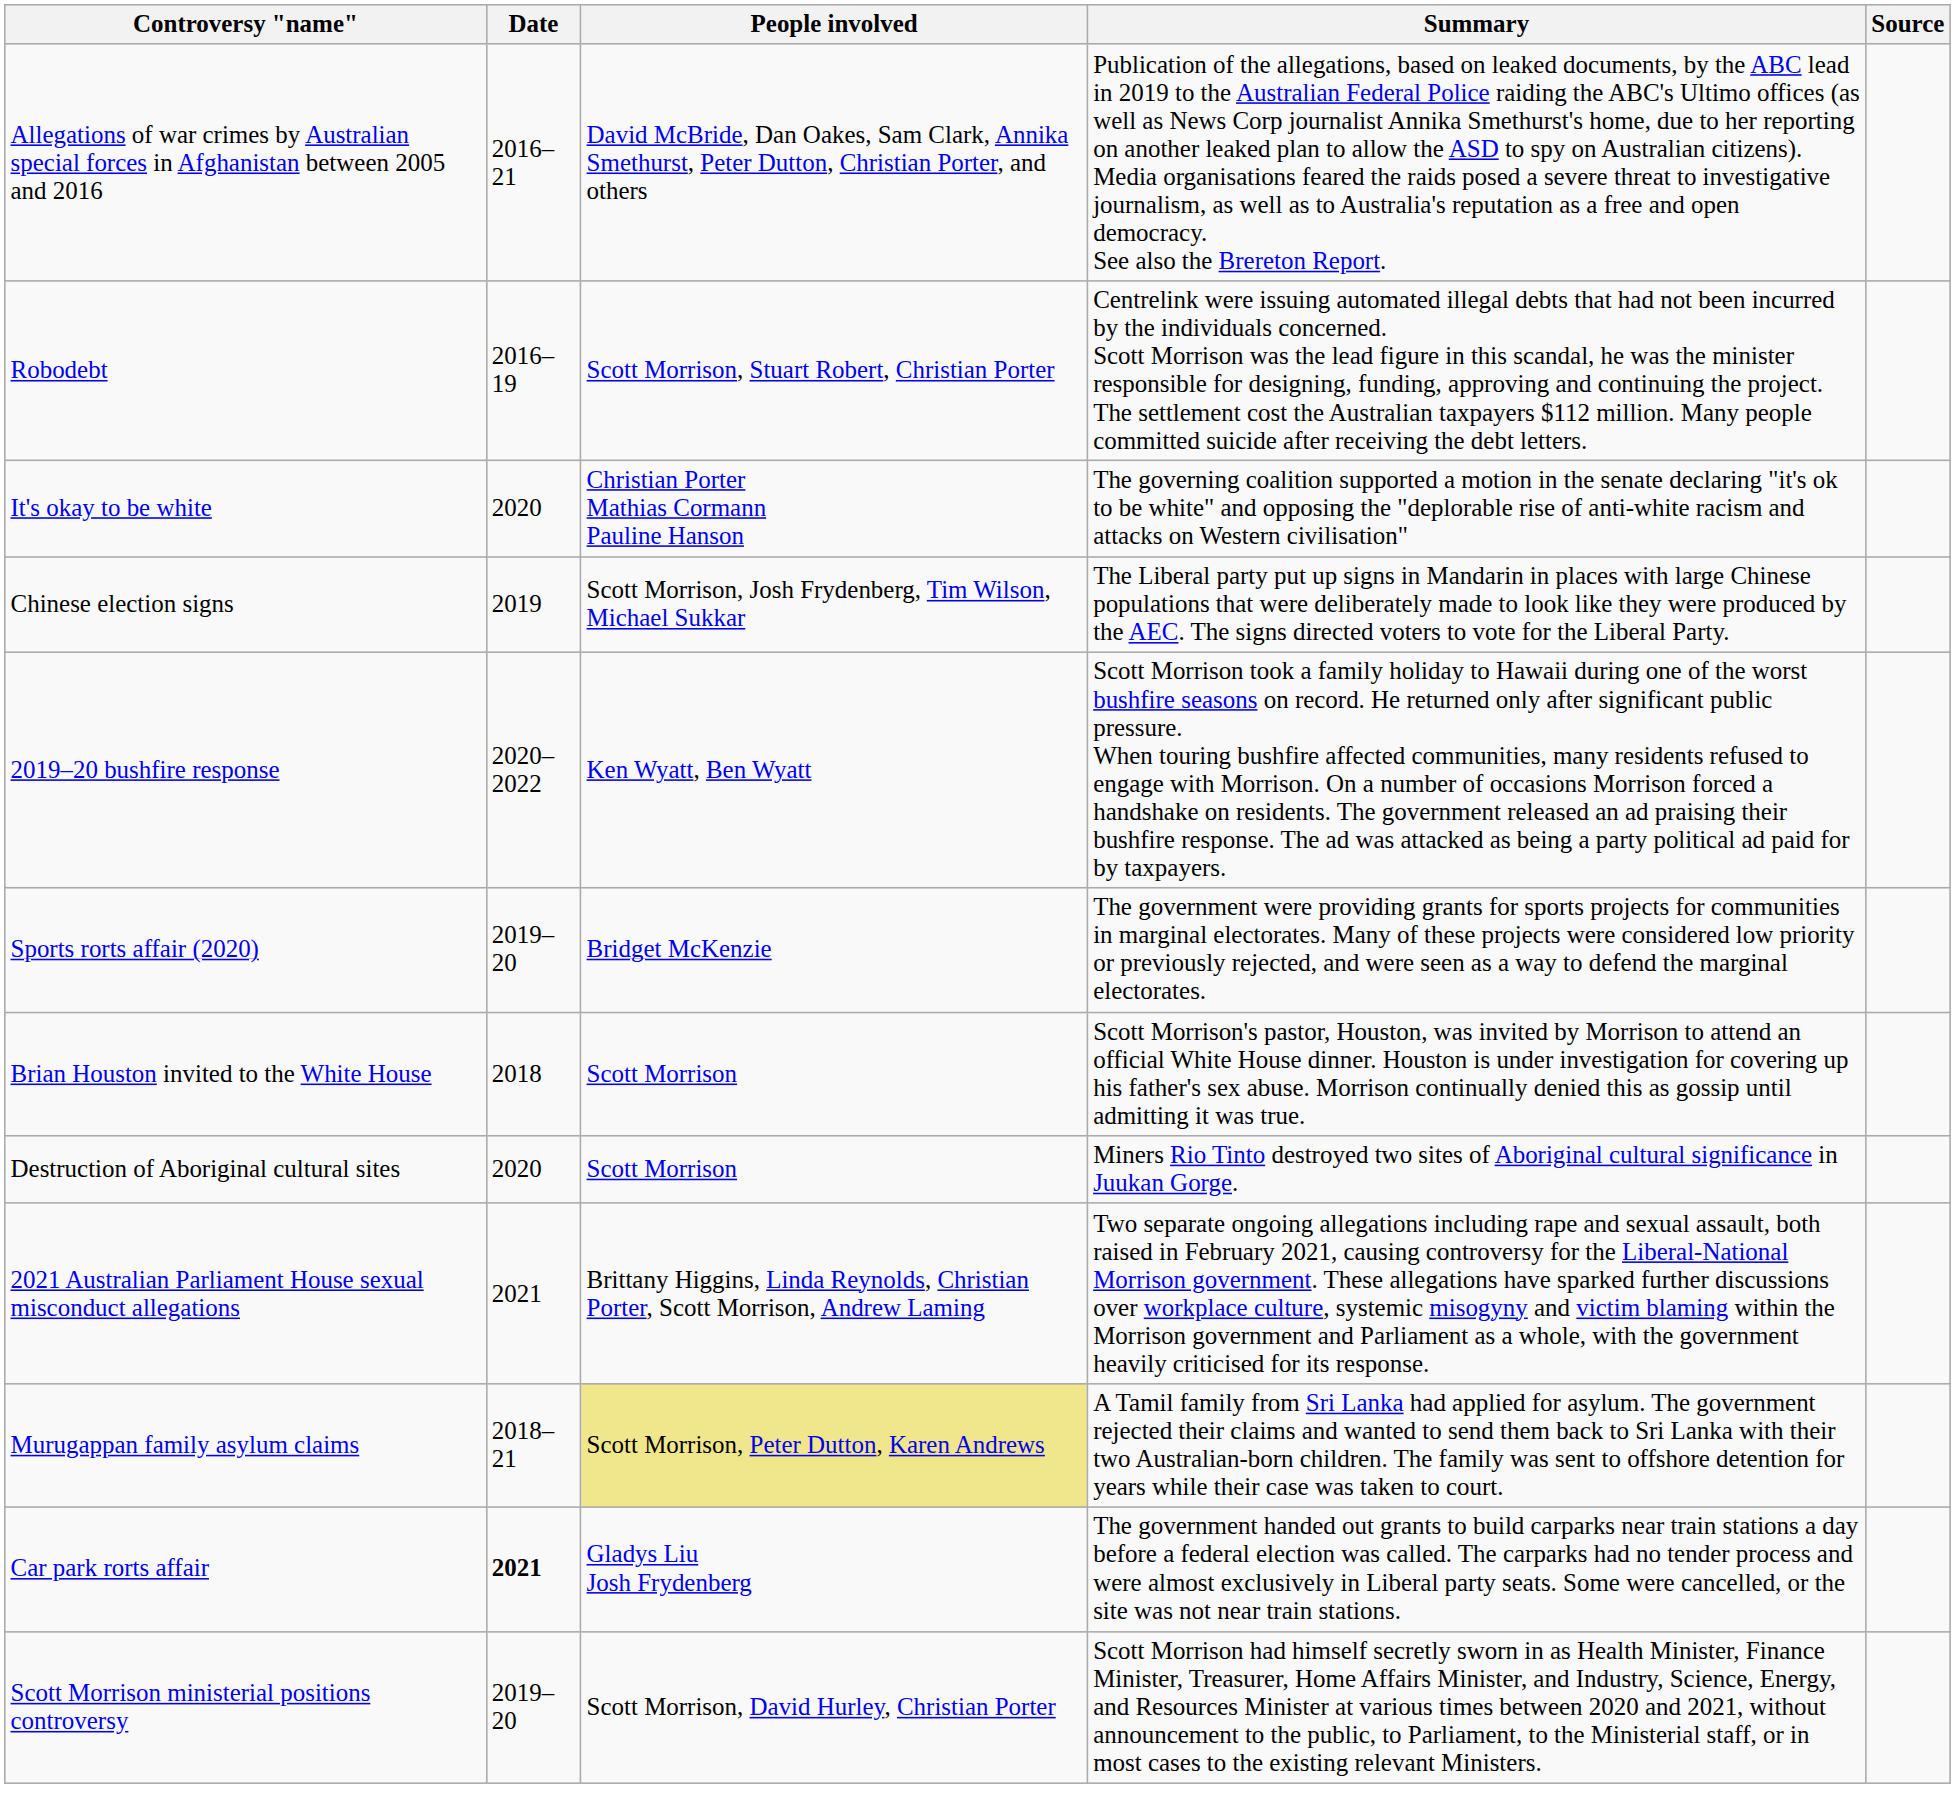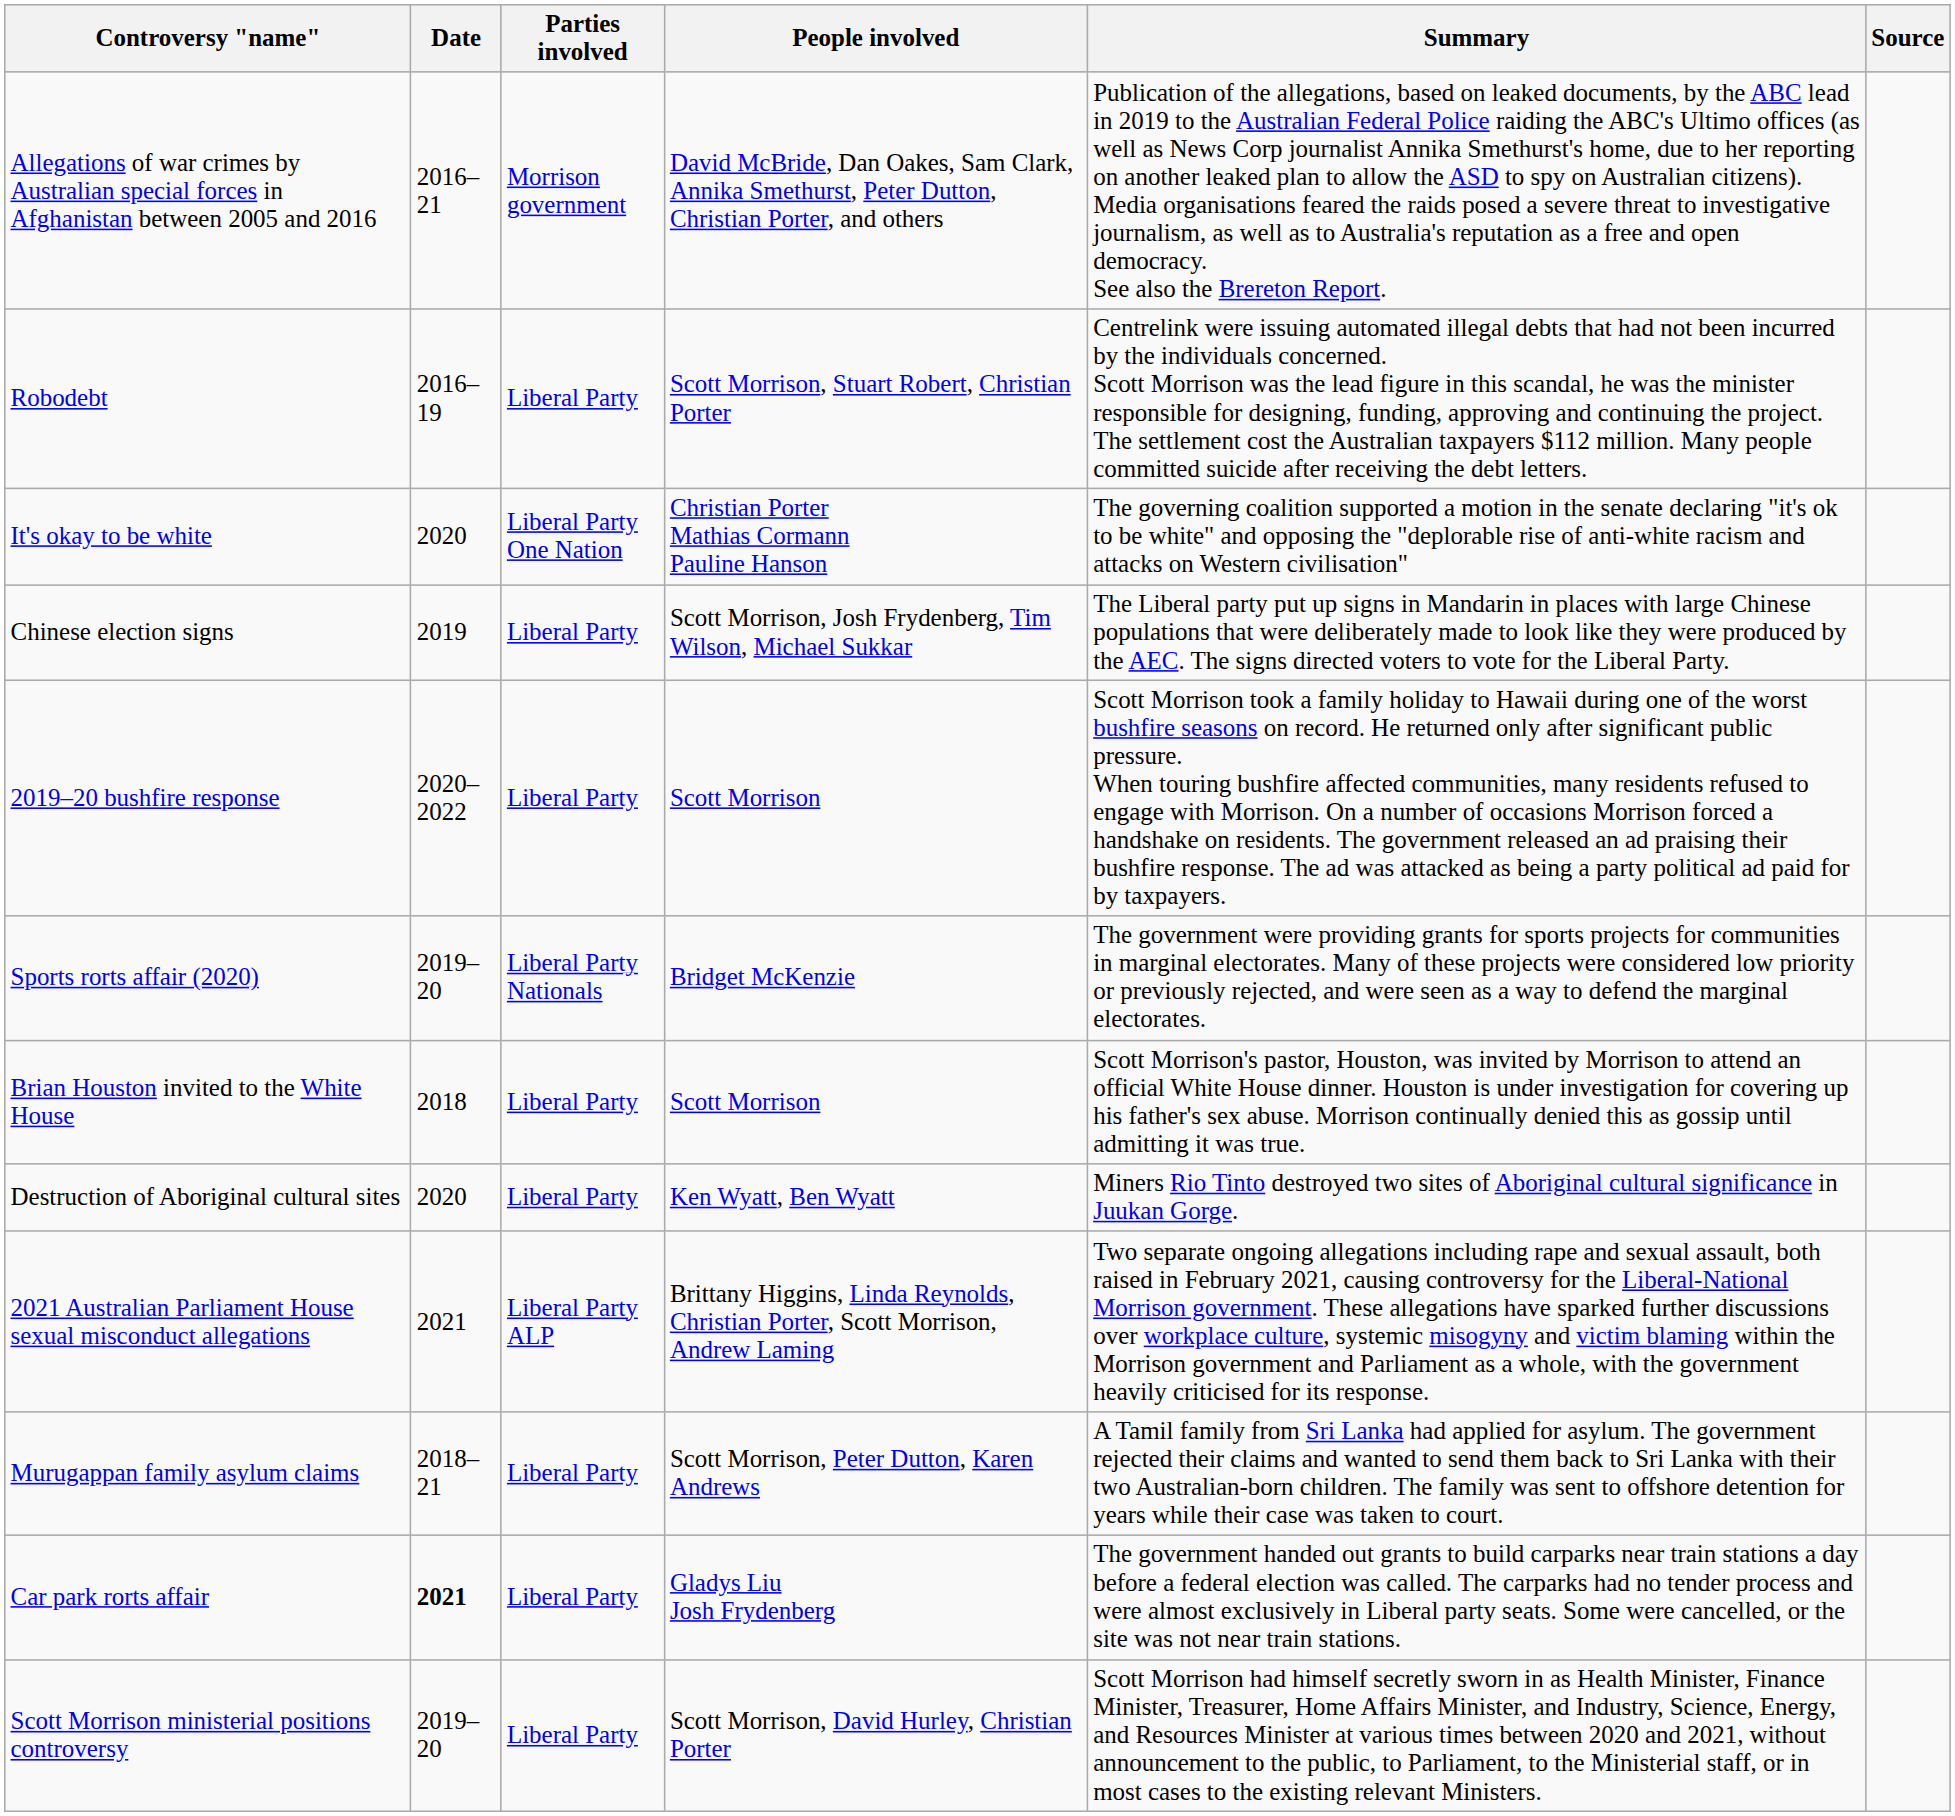+ column: (583, 38)
(699, 769) Ken Wyatt, Ben Wyatt -> (745, 797) Scott Morrison
(662, 1169) Scott Morrison -> (782, 1197) Ken Wyatt, Ben Wyatt
(816, 1445) khaki background -> (852, 1473) no background
